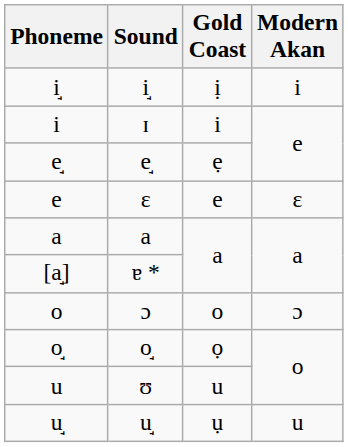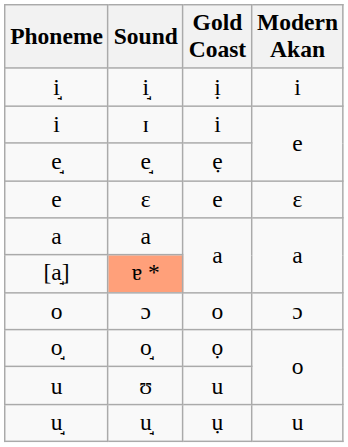(146, 273) no background -> (146, 273) lightsalmon background
